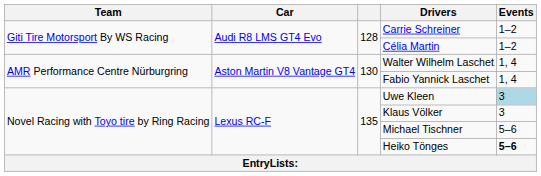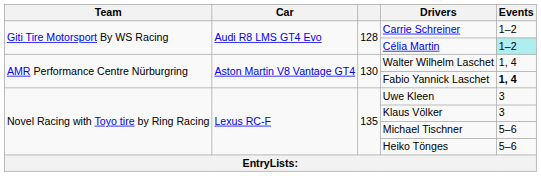(508, 46) no background -> (508, 46) paleturquoise background
(508, 79) normal -> (508, 79) bold
(502, 96) lightblue background -> (502, 96) no background
(508, 146) bold -> (508, 146) normal
